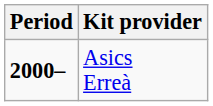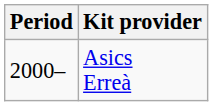(38, 69) bold -> (38, 69) normal
